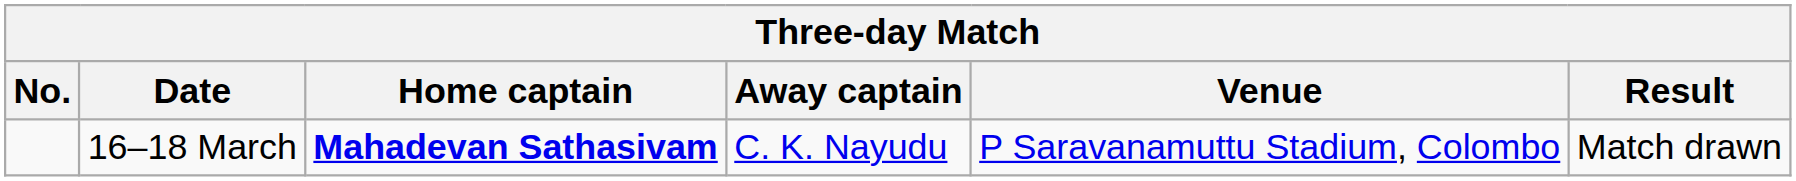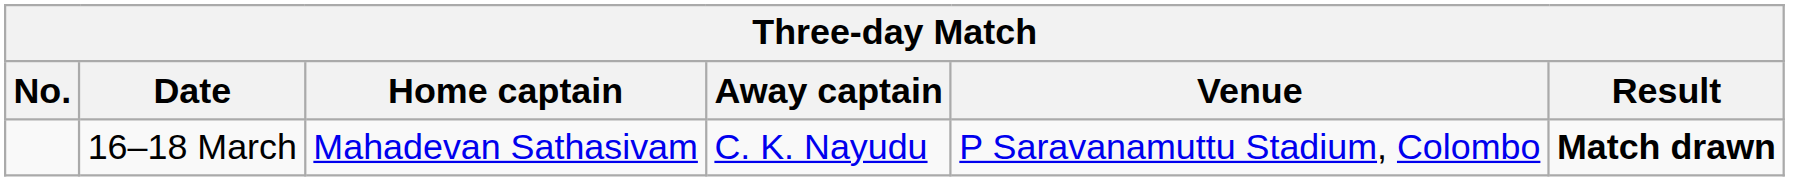(516, 146) bold -> (506, 146) normal
(1679, 146) normal -> (1666, 146) bold
